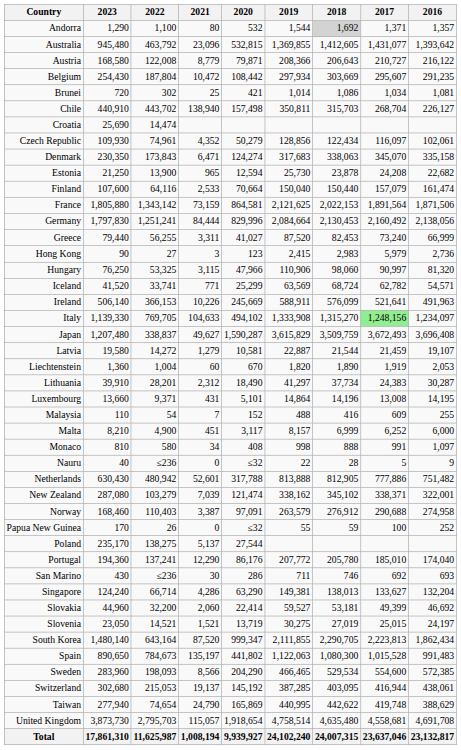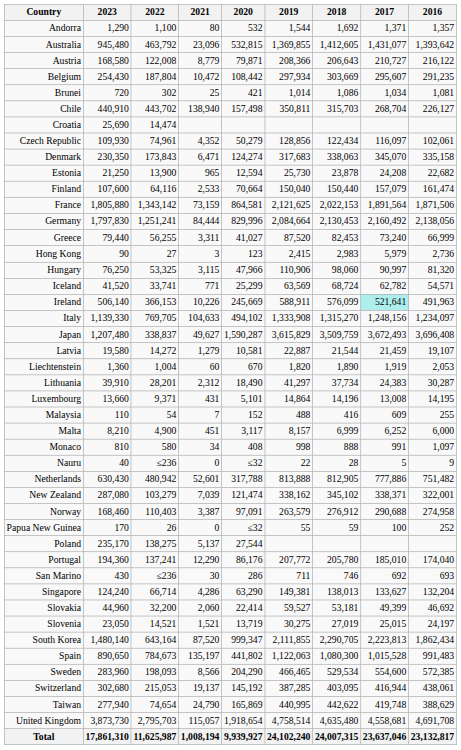(347, 28) lightgrey background -> (347, 28) no background
(391, 302) no background -> (391, 302) paleturquoise background
(387, 318) lightgreen background -> (387, 318) no background
